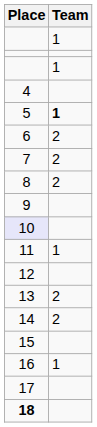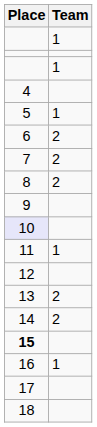(56, 113) bold -> (56, 113) normal
(27, 342) normal -> (27, 342) bold
(27, 410) bold -> (27, 410) normal
